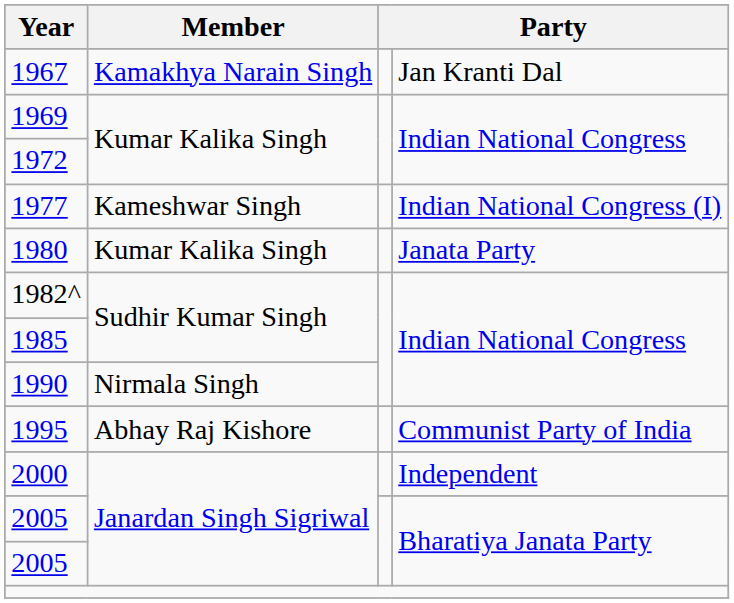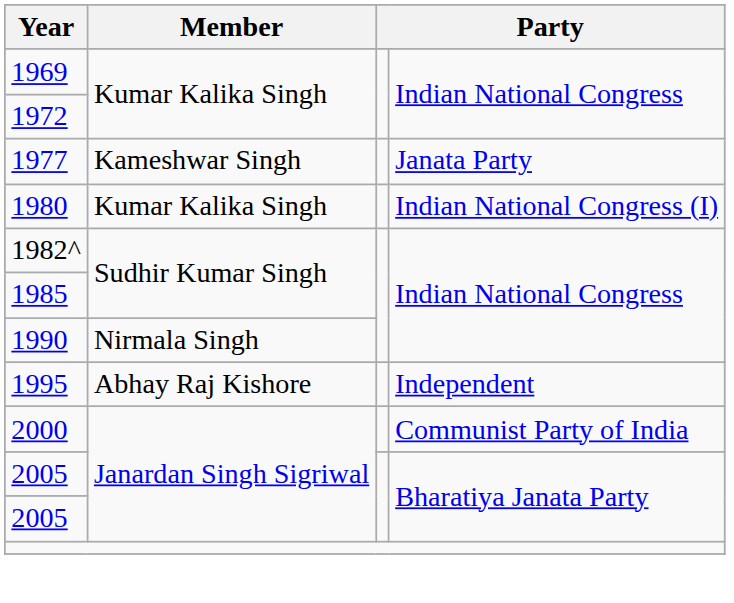- row: (40, 71)
(560, 205) Indian National Congress (I) -> (464, 160) Janata Party
(467, 250) Janata Party -> (557, 205) Indian National Congress (I)
(545, 428) Communist Party of India -> (465, 384) Independent
(468, 473) Independent -> (542, 428) Communist Party of India
